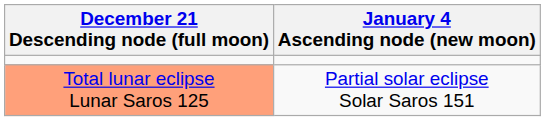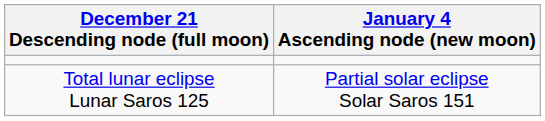(139, 89) lightsalmon background -> (139, 89) no background
